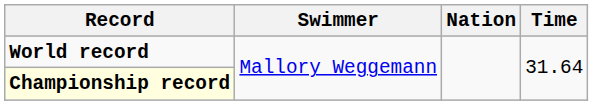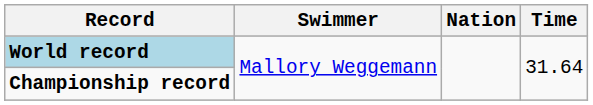(79, 52) no background -> (79, 52) lightblue background
(120, 84) lightyellow background -> (120, 84) no background
